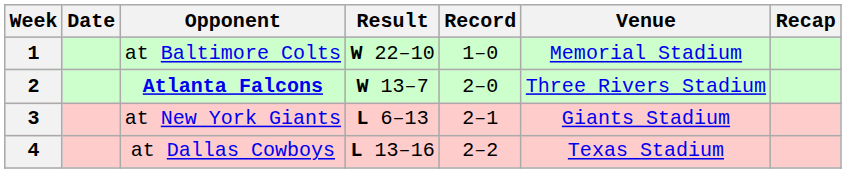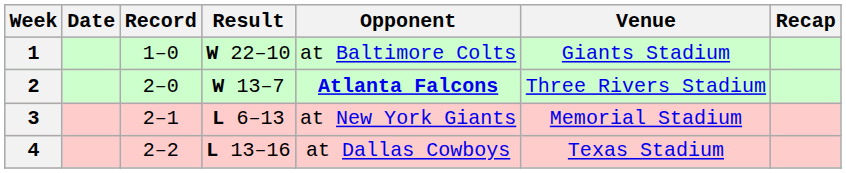columns swapped: (233, 21) <-> (480, 21)
(646, 54) Memorial Stadium -> (646, 54) Giants Stadium
(646, 119) Giants Stadium -> (646, 119) Memorial Stadium
